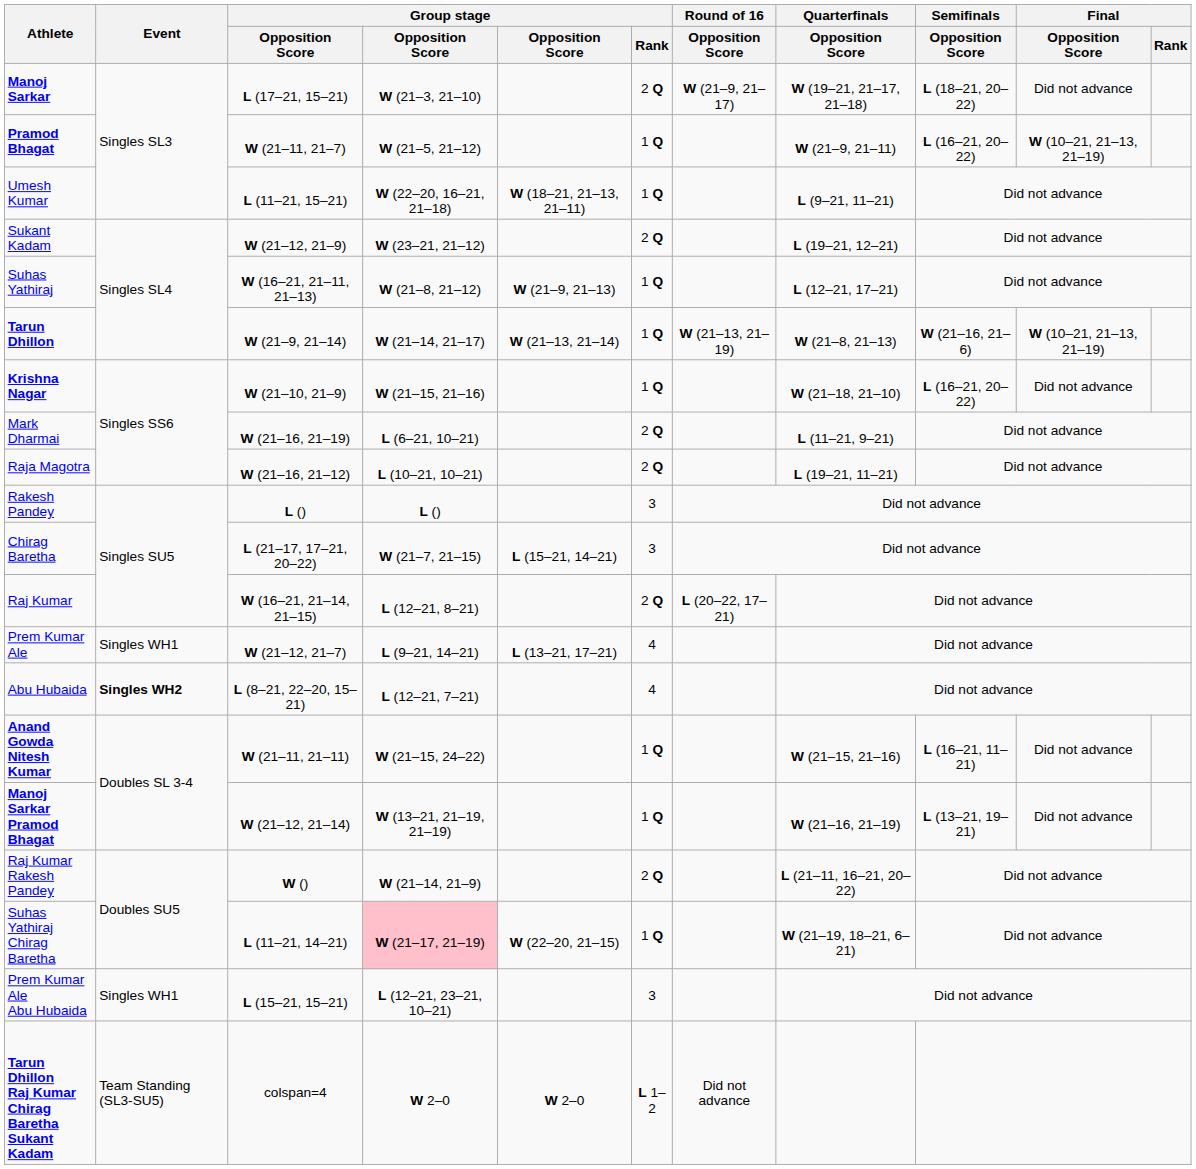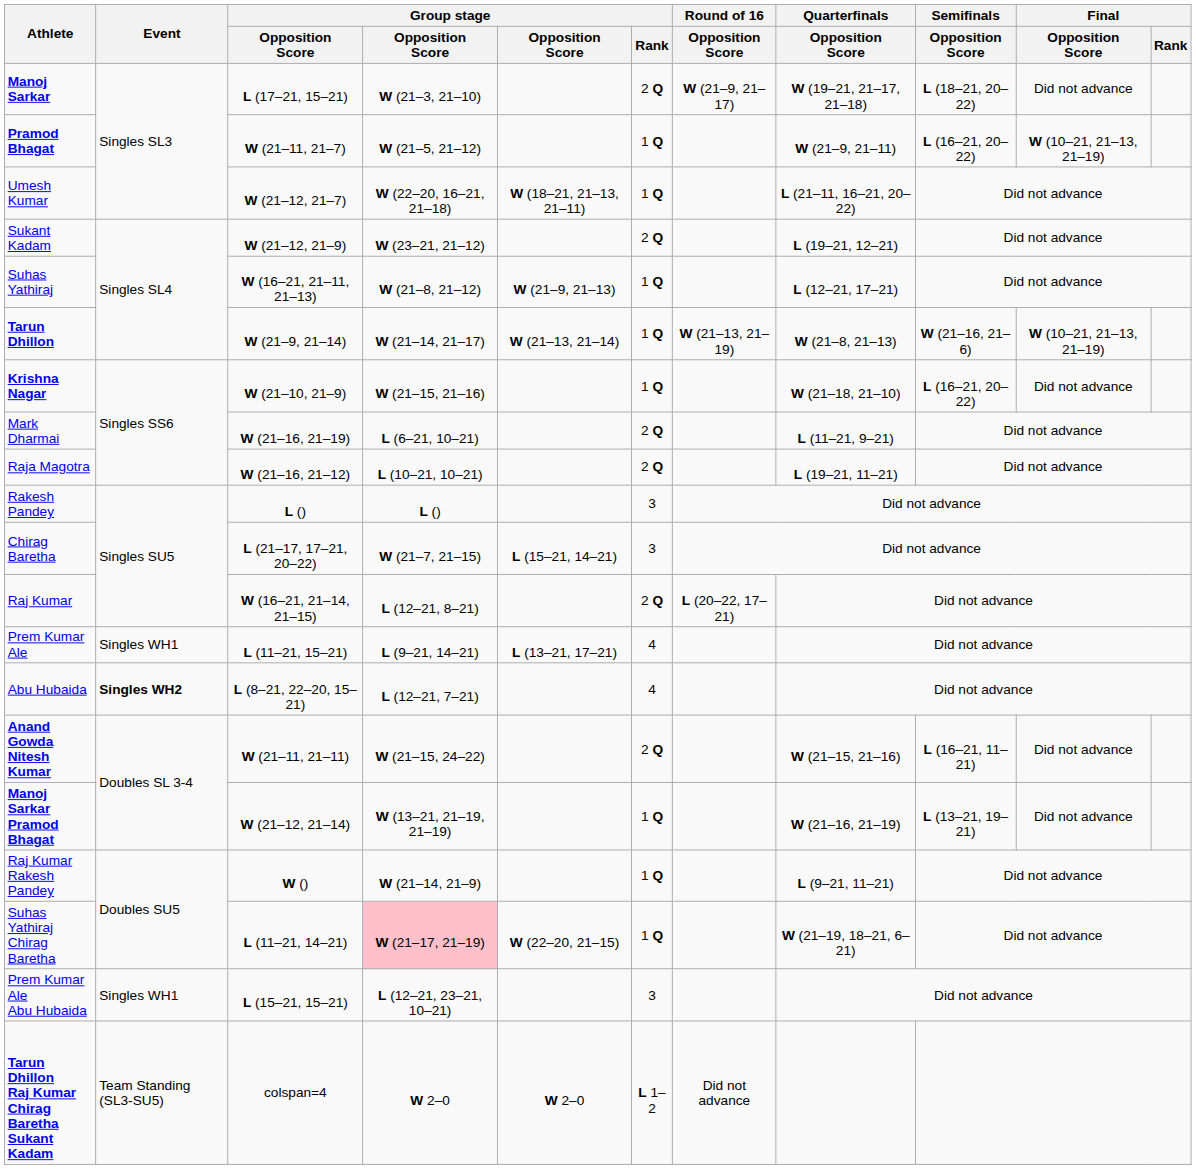(295, 201) L (11–21, 15–21) -> (295, 201) W (21–12, 21–7)
(846, 201) L (9–21, 11–21) -> (846, 201) L (21–11, 16–21, 20–22)
(295, 653) W (21–12, 21–7) -> (295, 653) L (11–21, 15–21)
(652, 749) 1 Q -> (652, 749) 2 Q
(652, 876) 2 Q -> (652, 876) 1 Q
(846, 883) L (21–11, 16–21, 20–22) -> (846, 883) L (9–21, 11–21)
